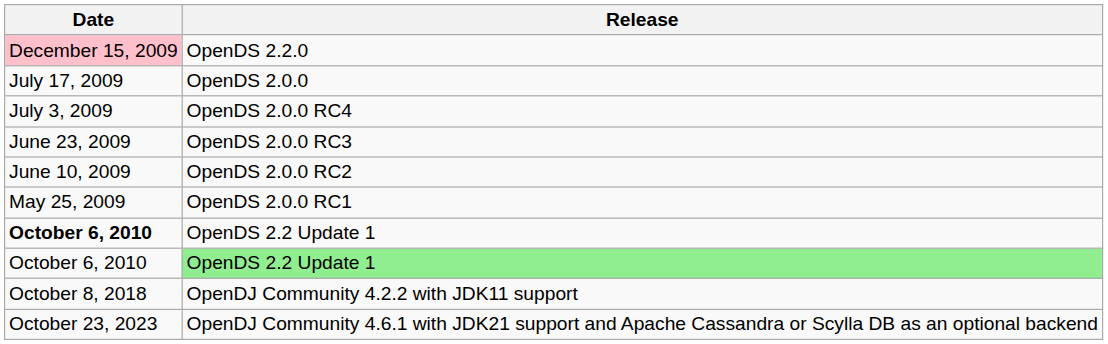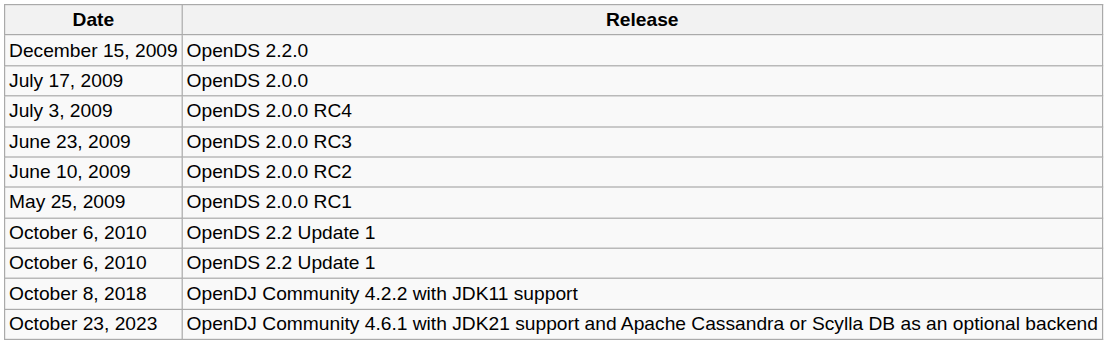(93, 50) pink background -> (93, 50) no background
(81, 232) bold -> (78, 232) normal
(281, 263) lightgreen background -> (281, 263) no background
